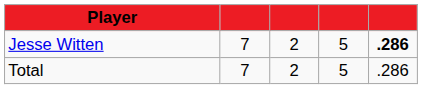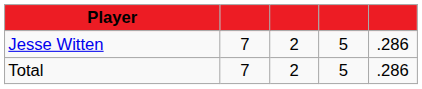(393, 44) bold -> (393, 44) normal
